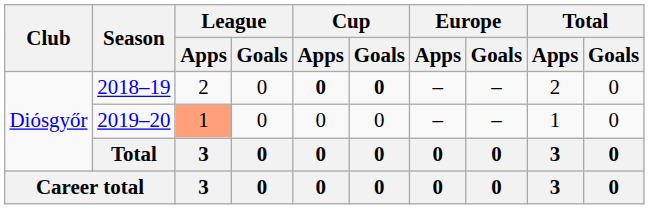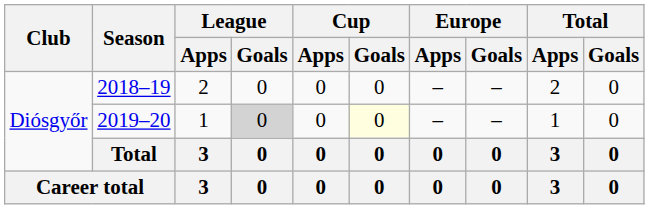(321, 87) bold -> (321, 87) normal
(379, 87) bold -> (379, 87) normal
(203, 120) lightsalmon background -> (203, 120) no background
(262, 120) no background -> (262, 120) lightgrey background
(379, 120) no background -> (379, 120) lightyellow background
